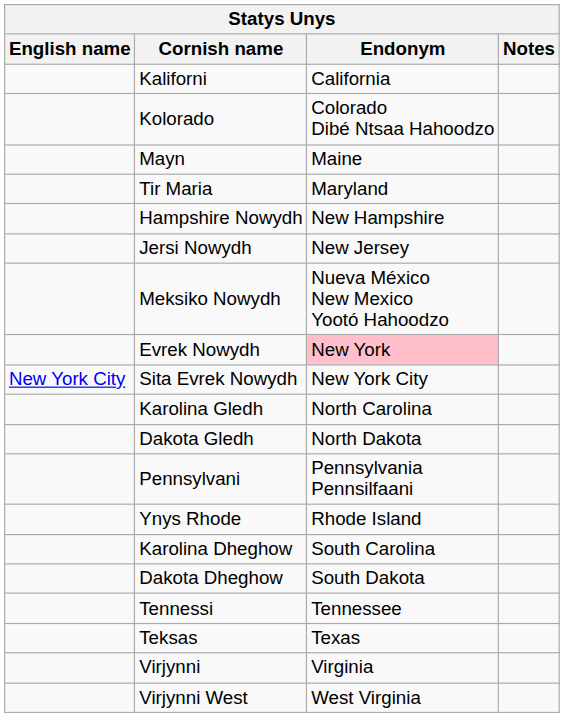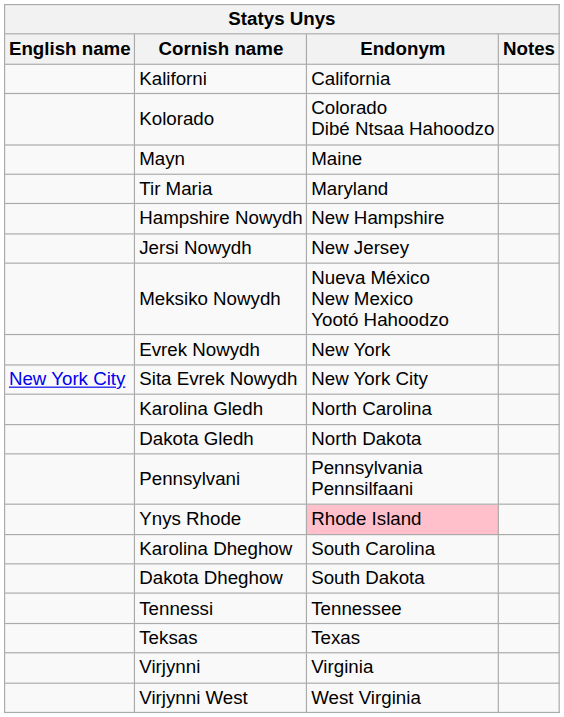(351, 349) pink background -> (351, 349) no background
(366, 519) no background -> (366, 519) pink background
